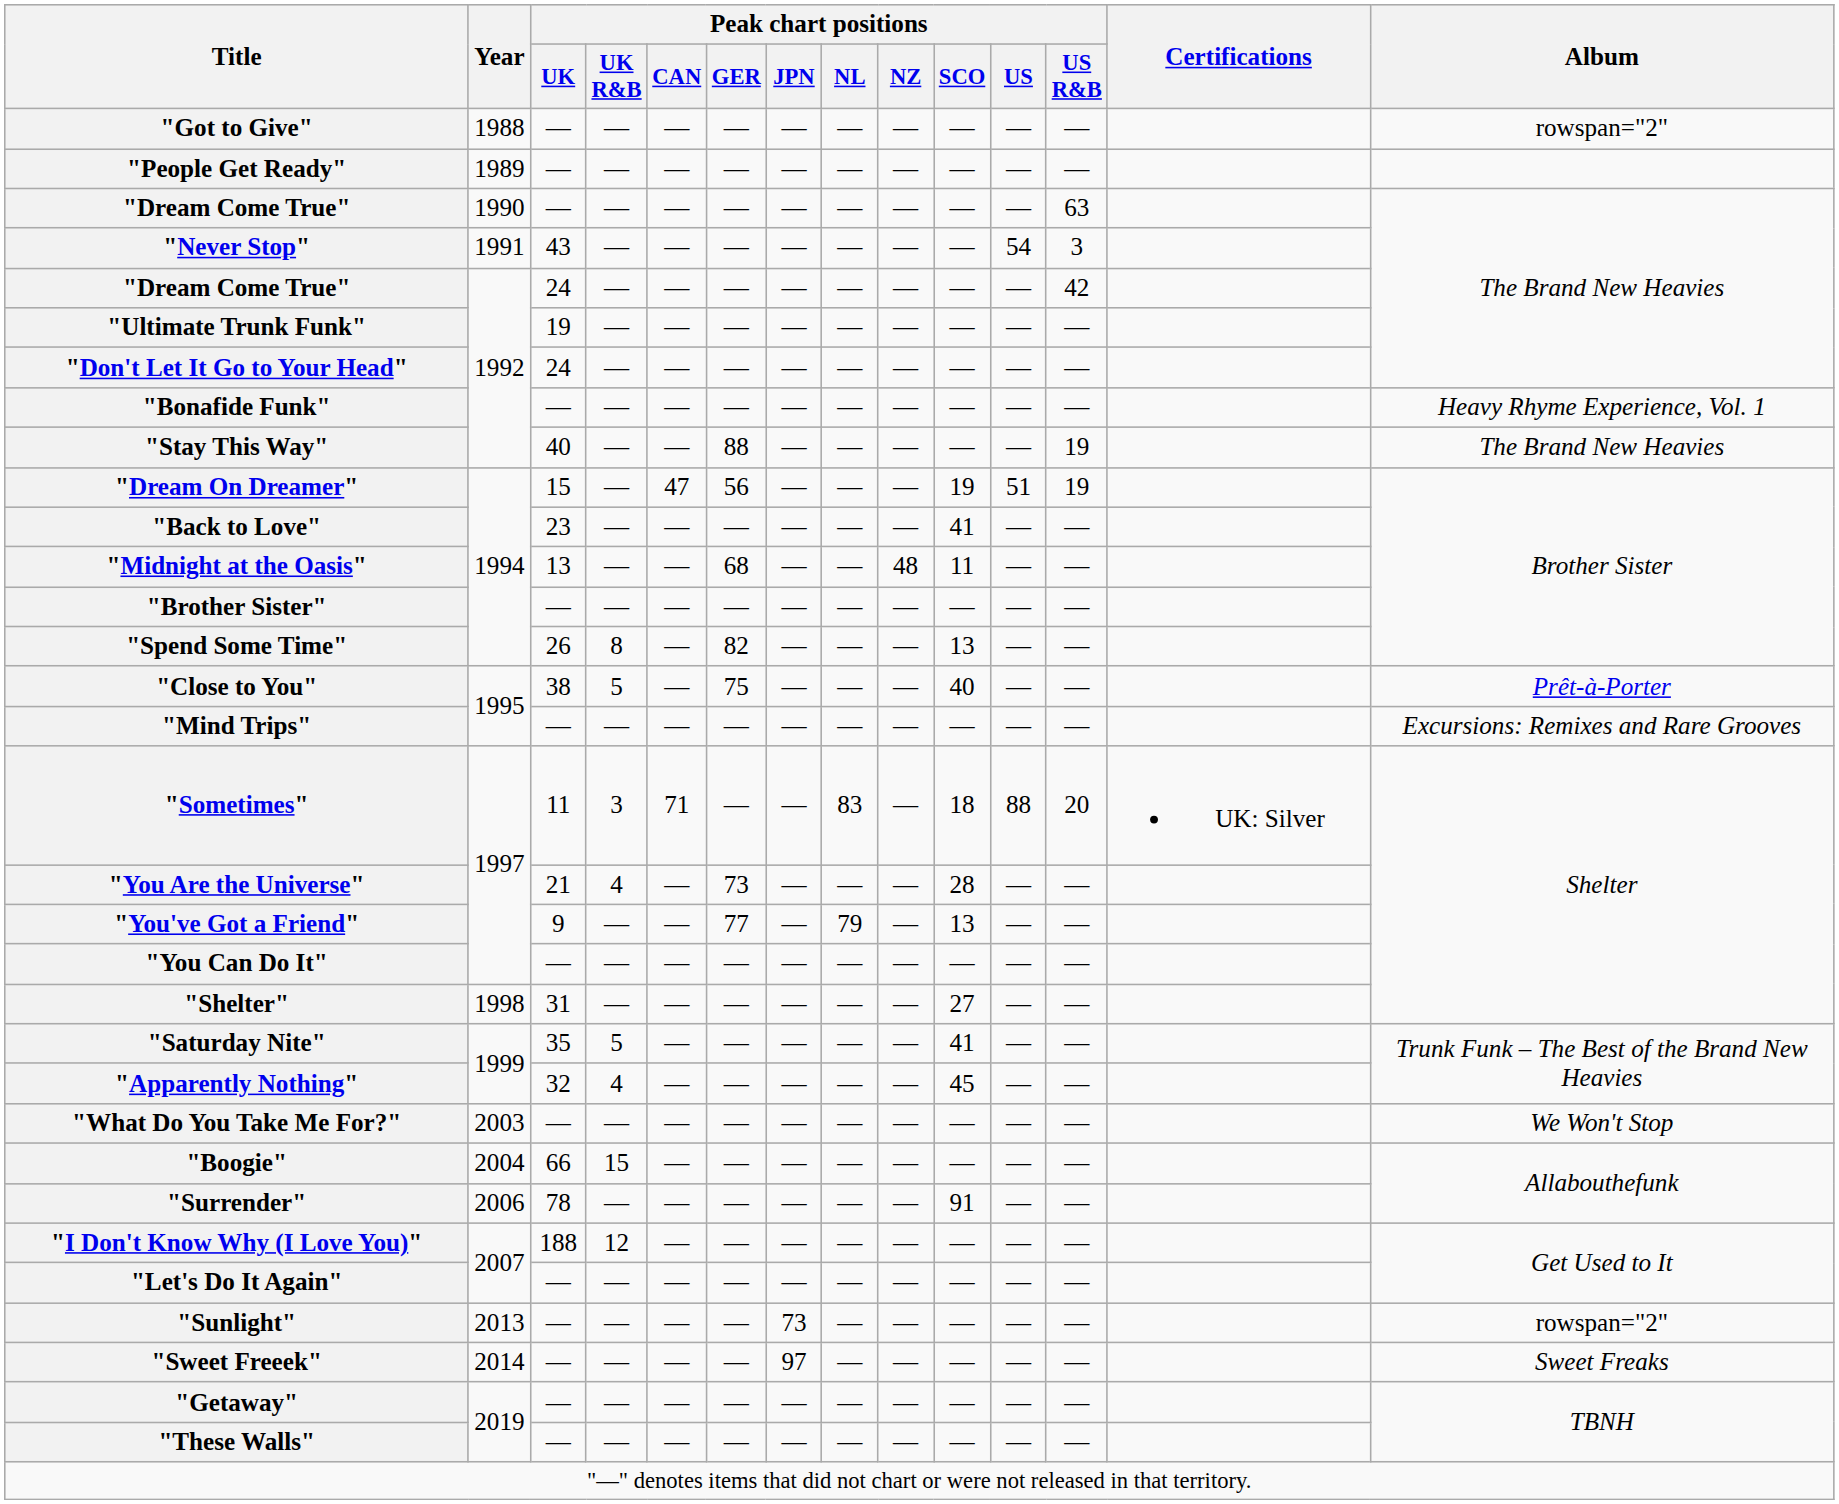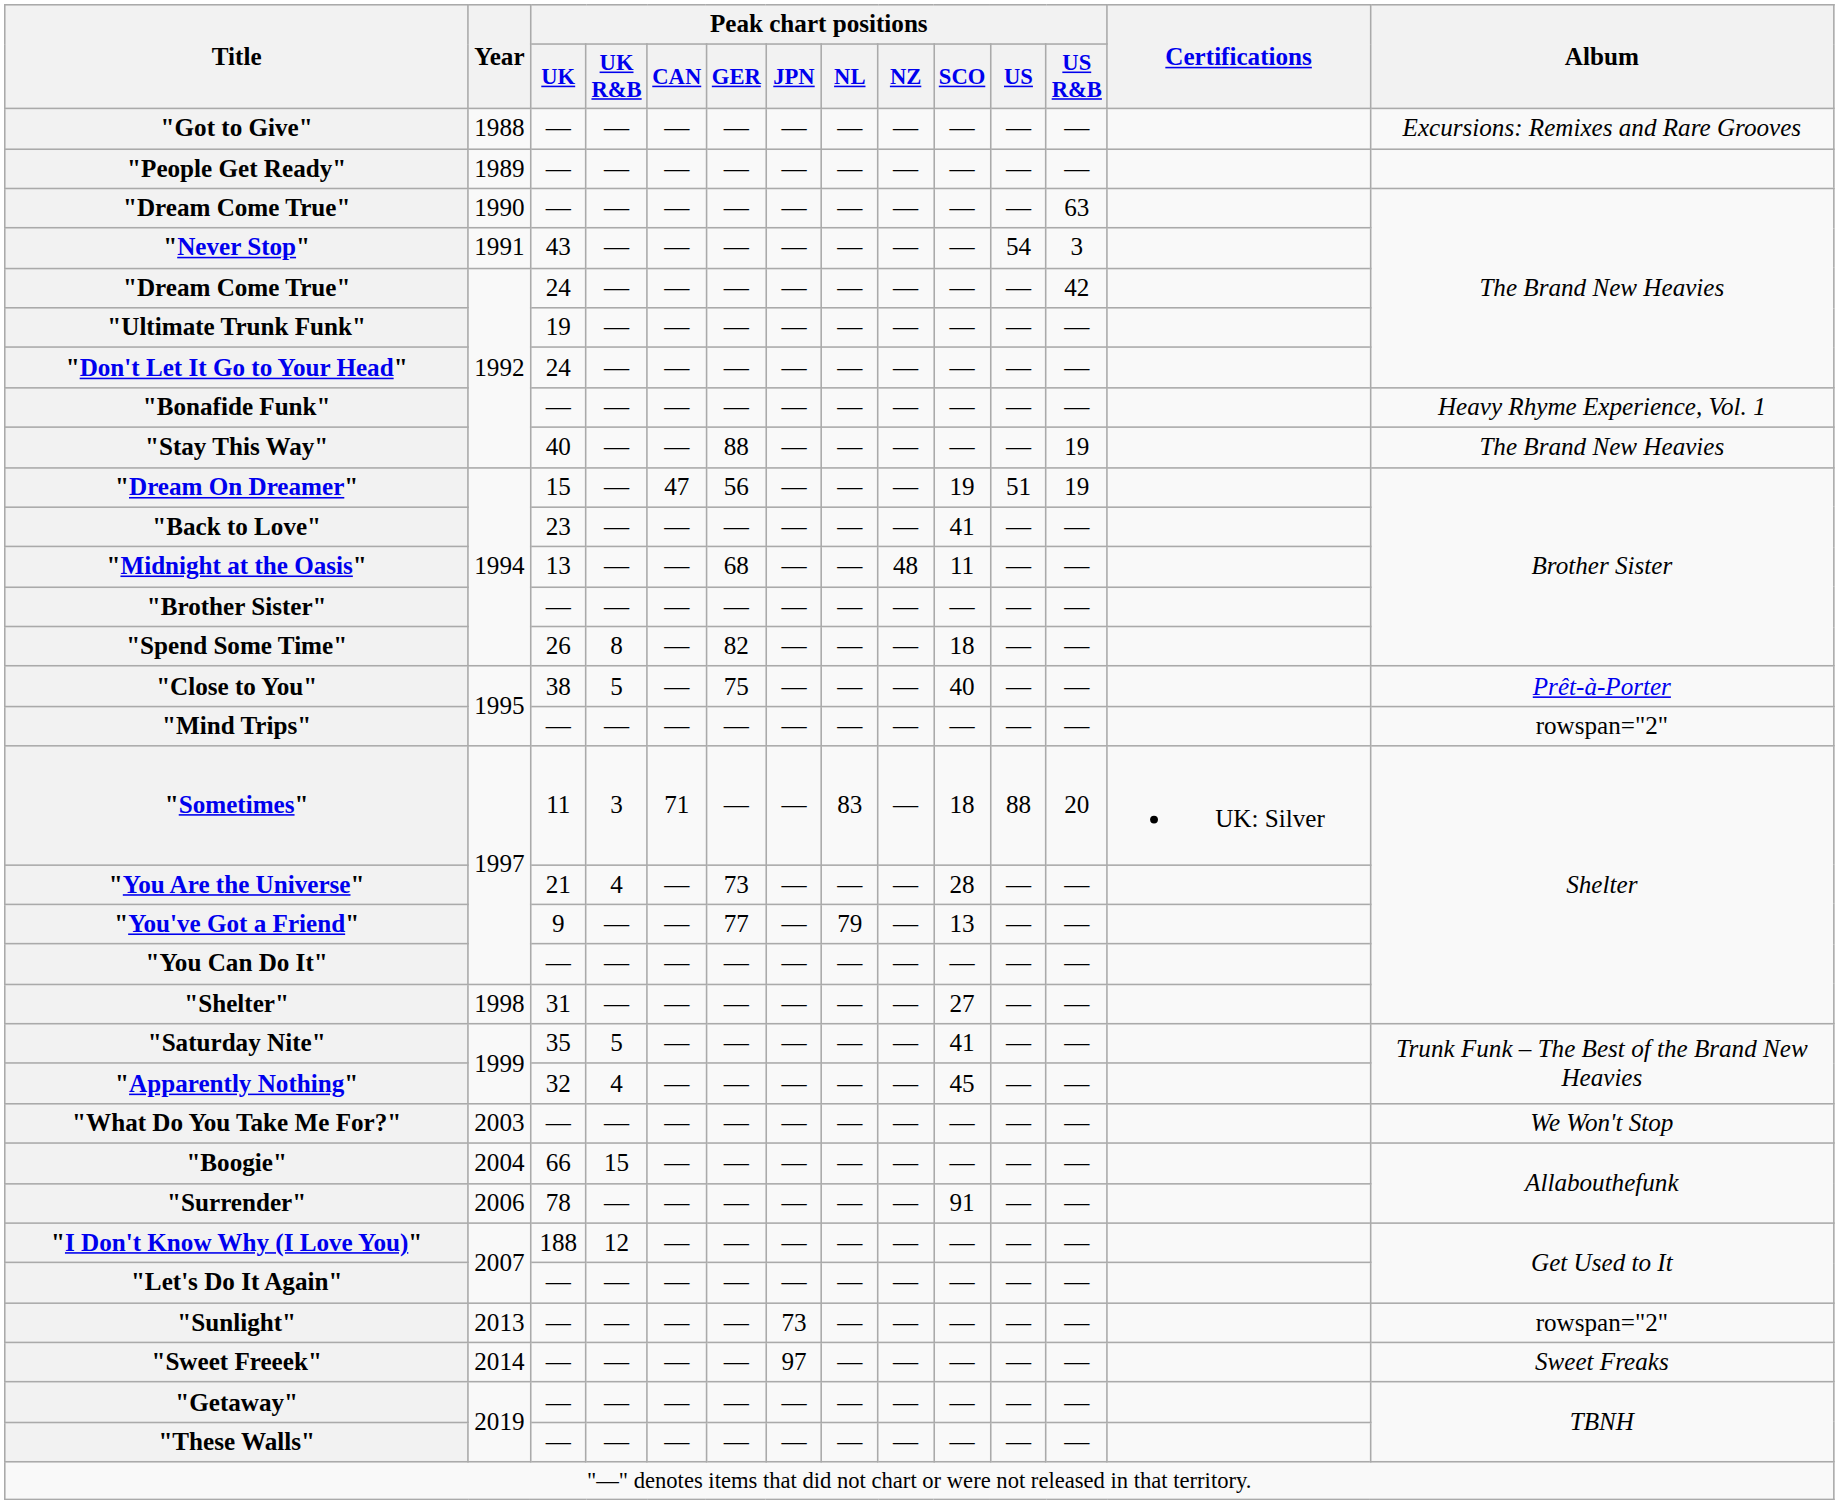(1602, 128) rowspan="2" -> (1602, 128) Excursions: Remixes and Rare Grooves
(962, 646) 13 -> (962, 646) 18
(1602, 725) Excursions: Remixes and Rare Grooves -> (1602, 725) rowspan="2"
